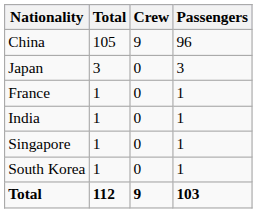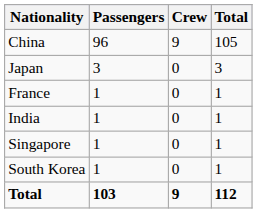columns swapped: (212, 16) <-> (109, 16)
